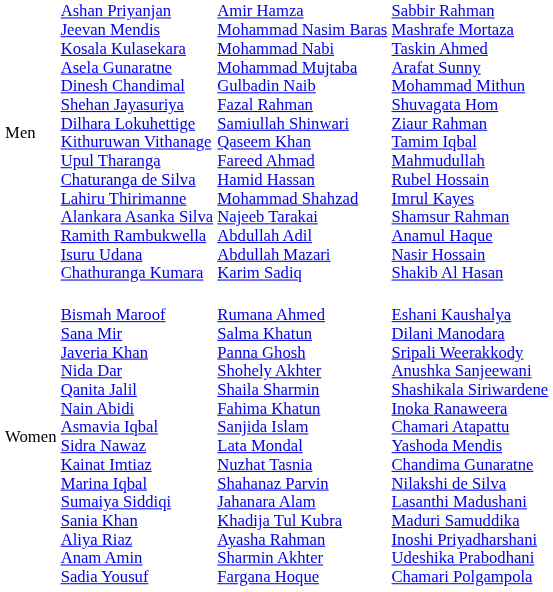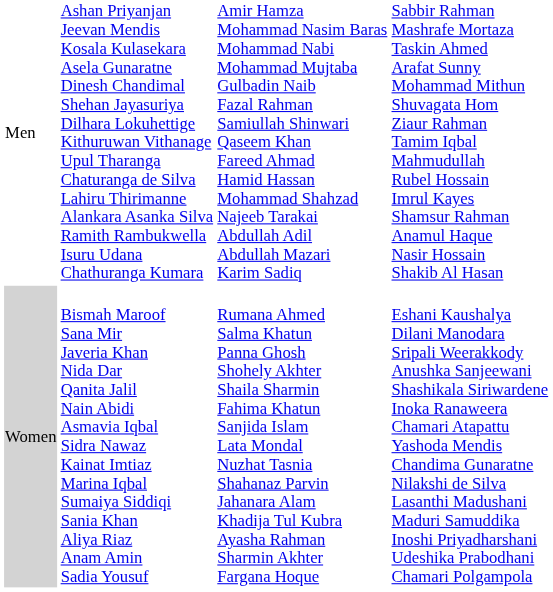(31, 436) no background -> (31, 436) lightgrey background
